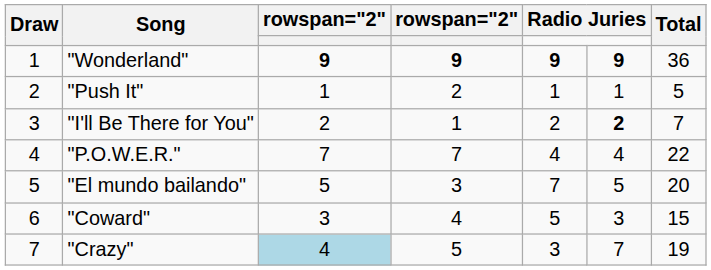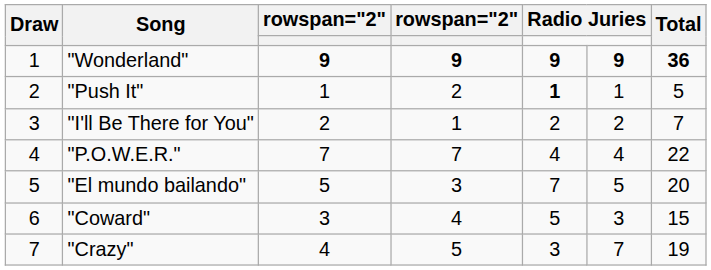(678, 60) normal -> (678, 60) bold
(555, 92) normal -> (555, 92) bold
(619, 123) bold -> (619, 123) normal
(324, 249) lightblue background -> (324, 249) no background
